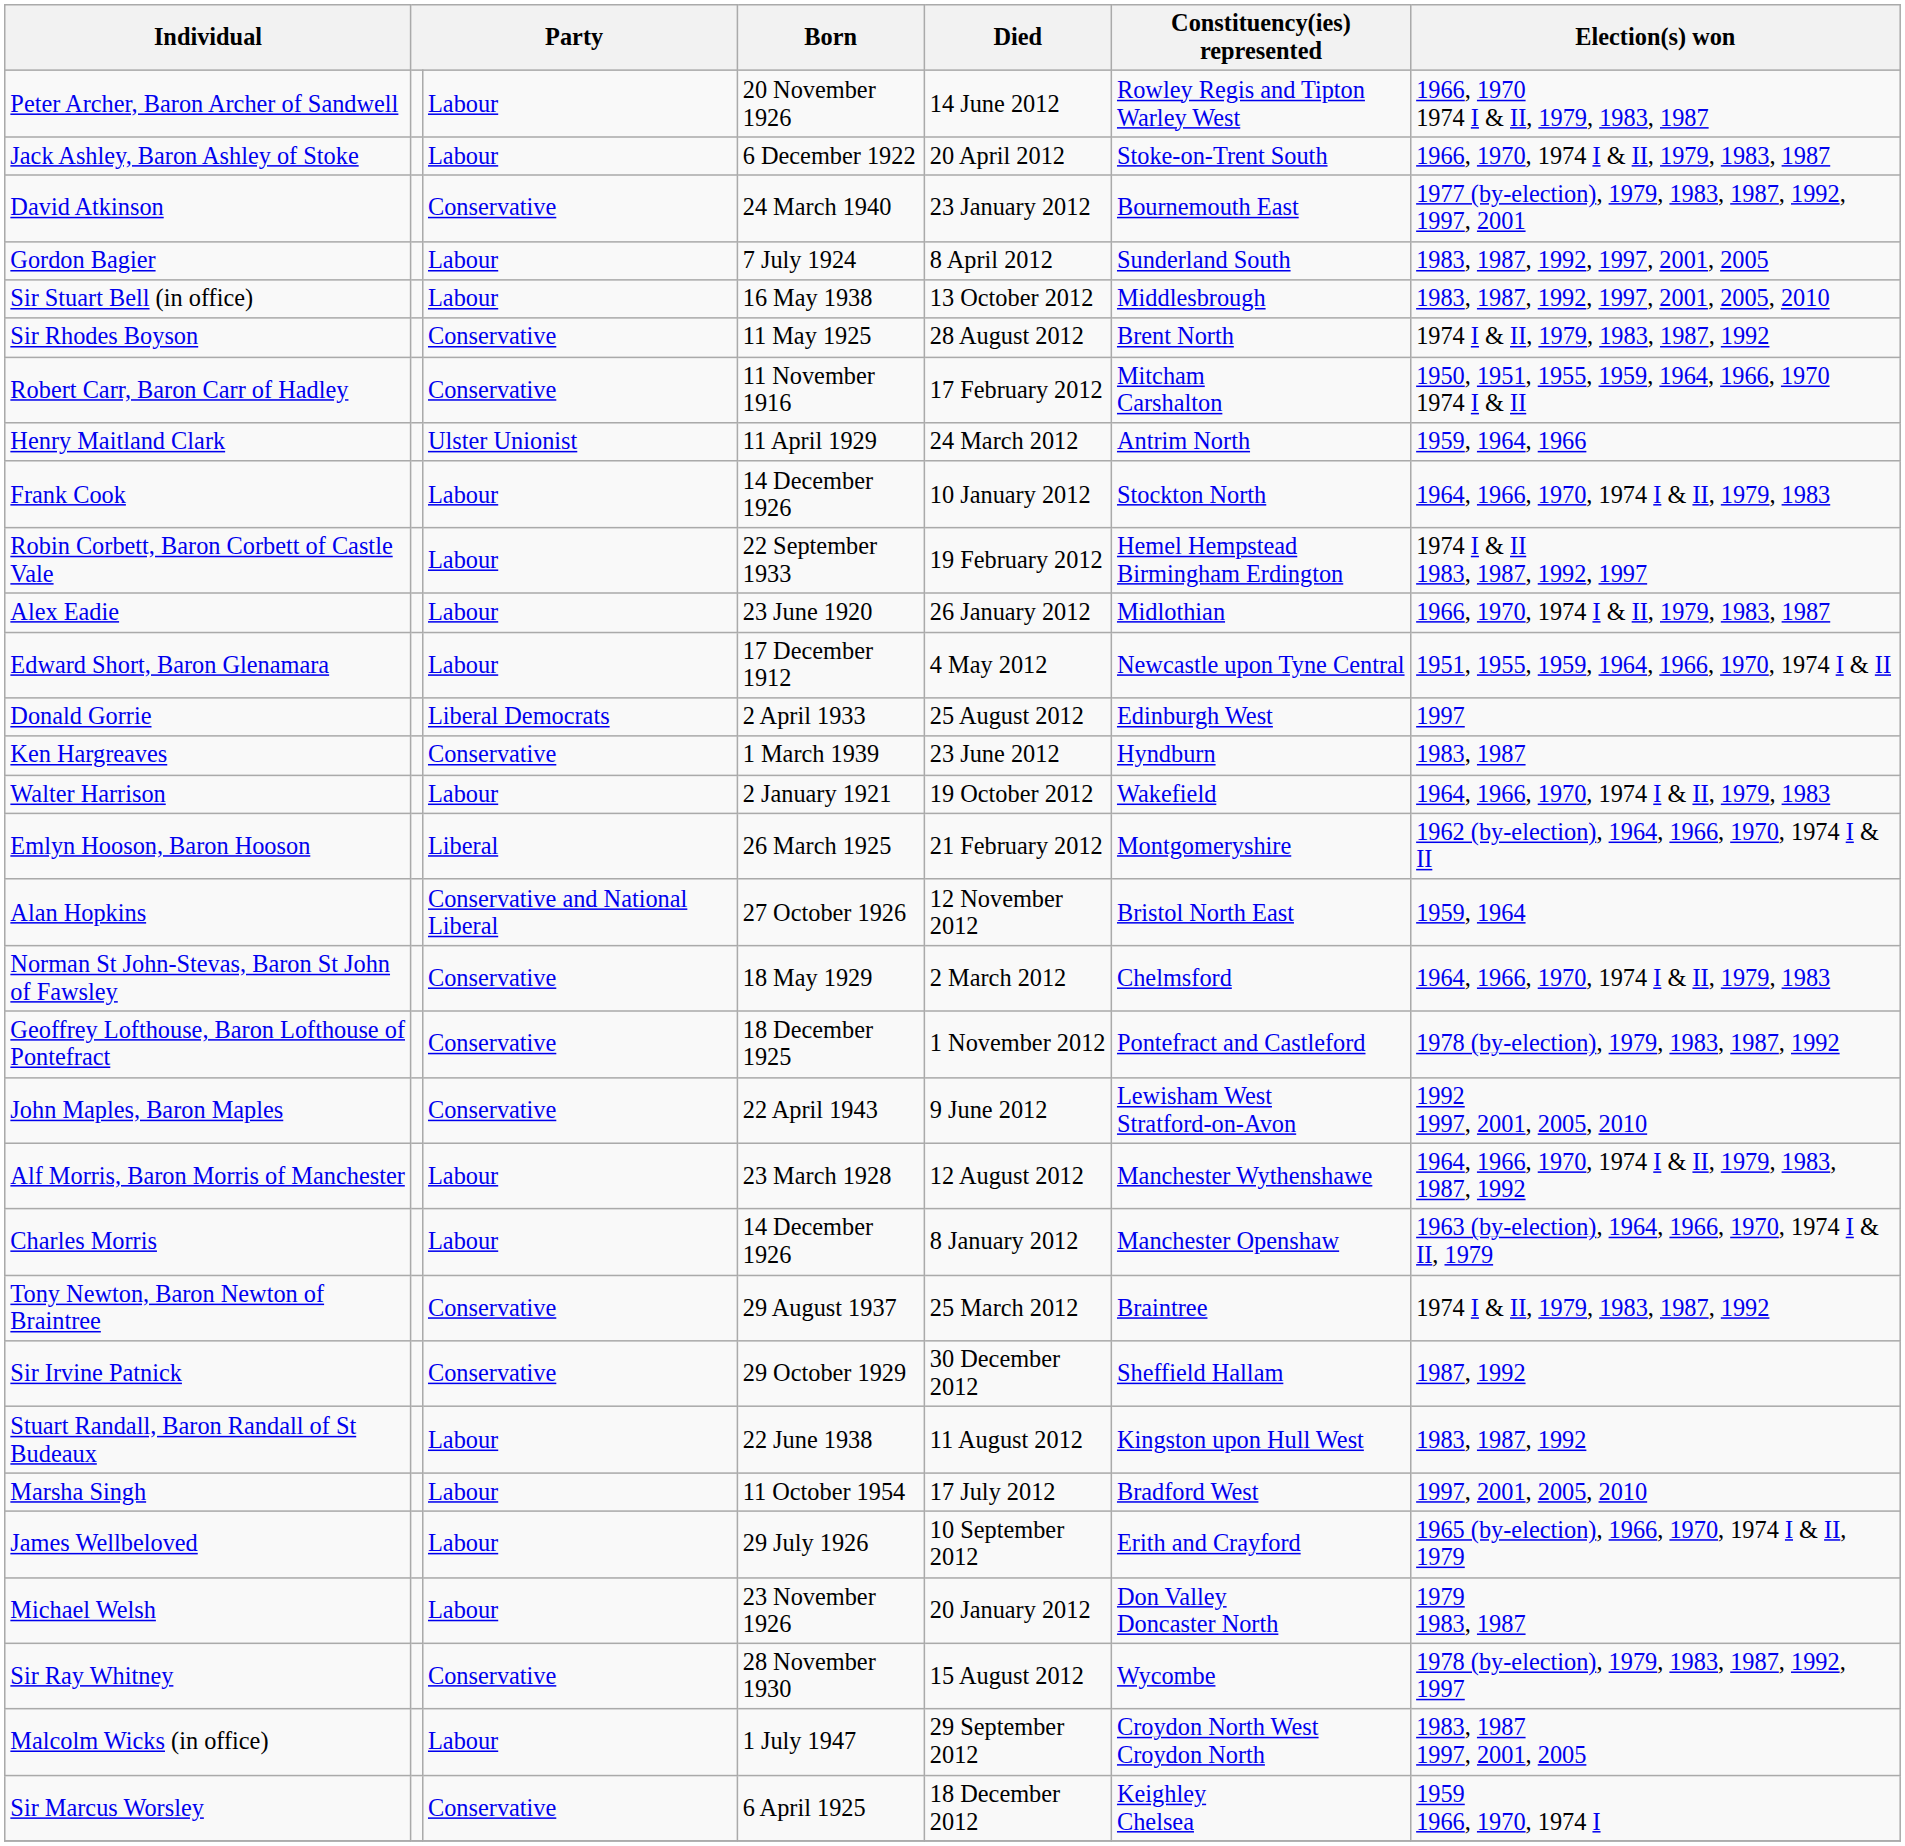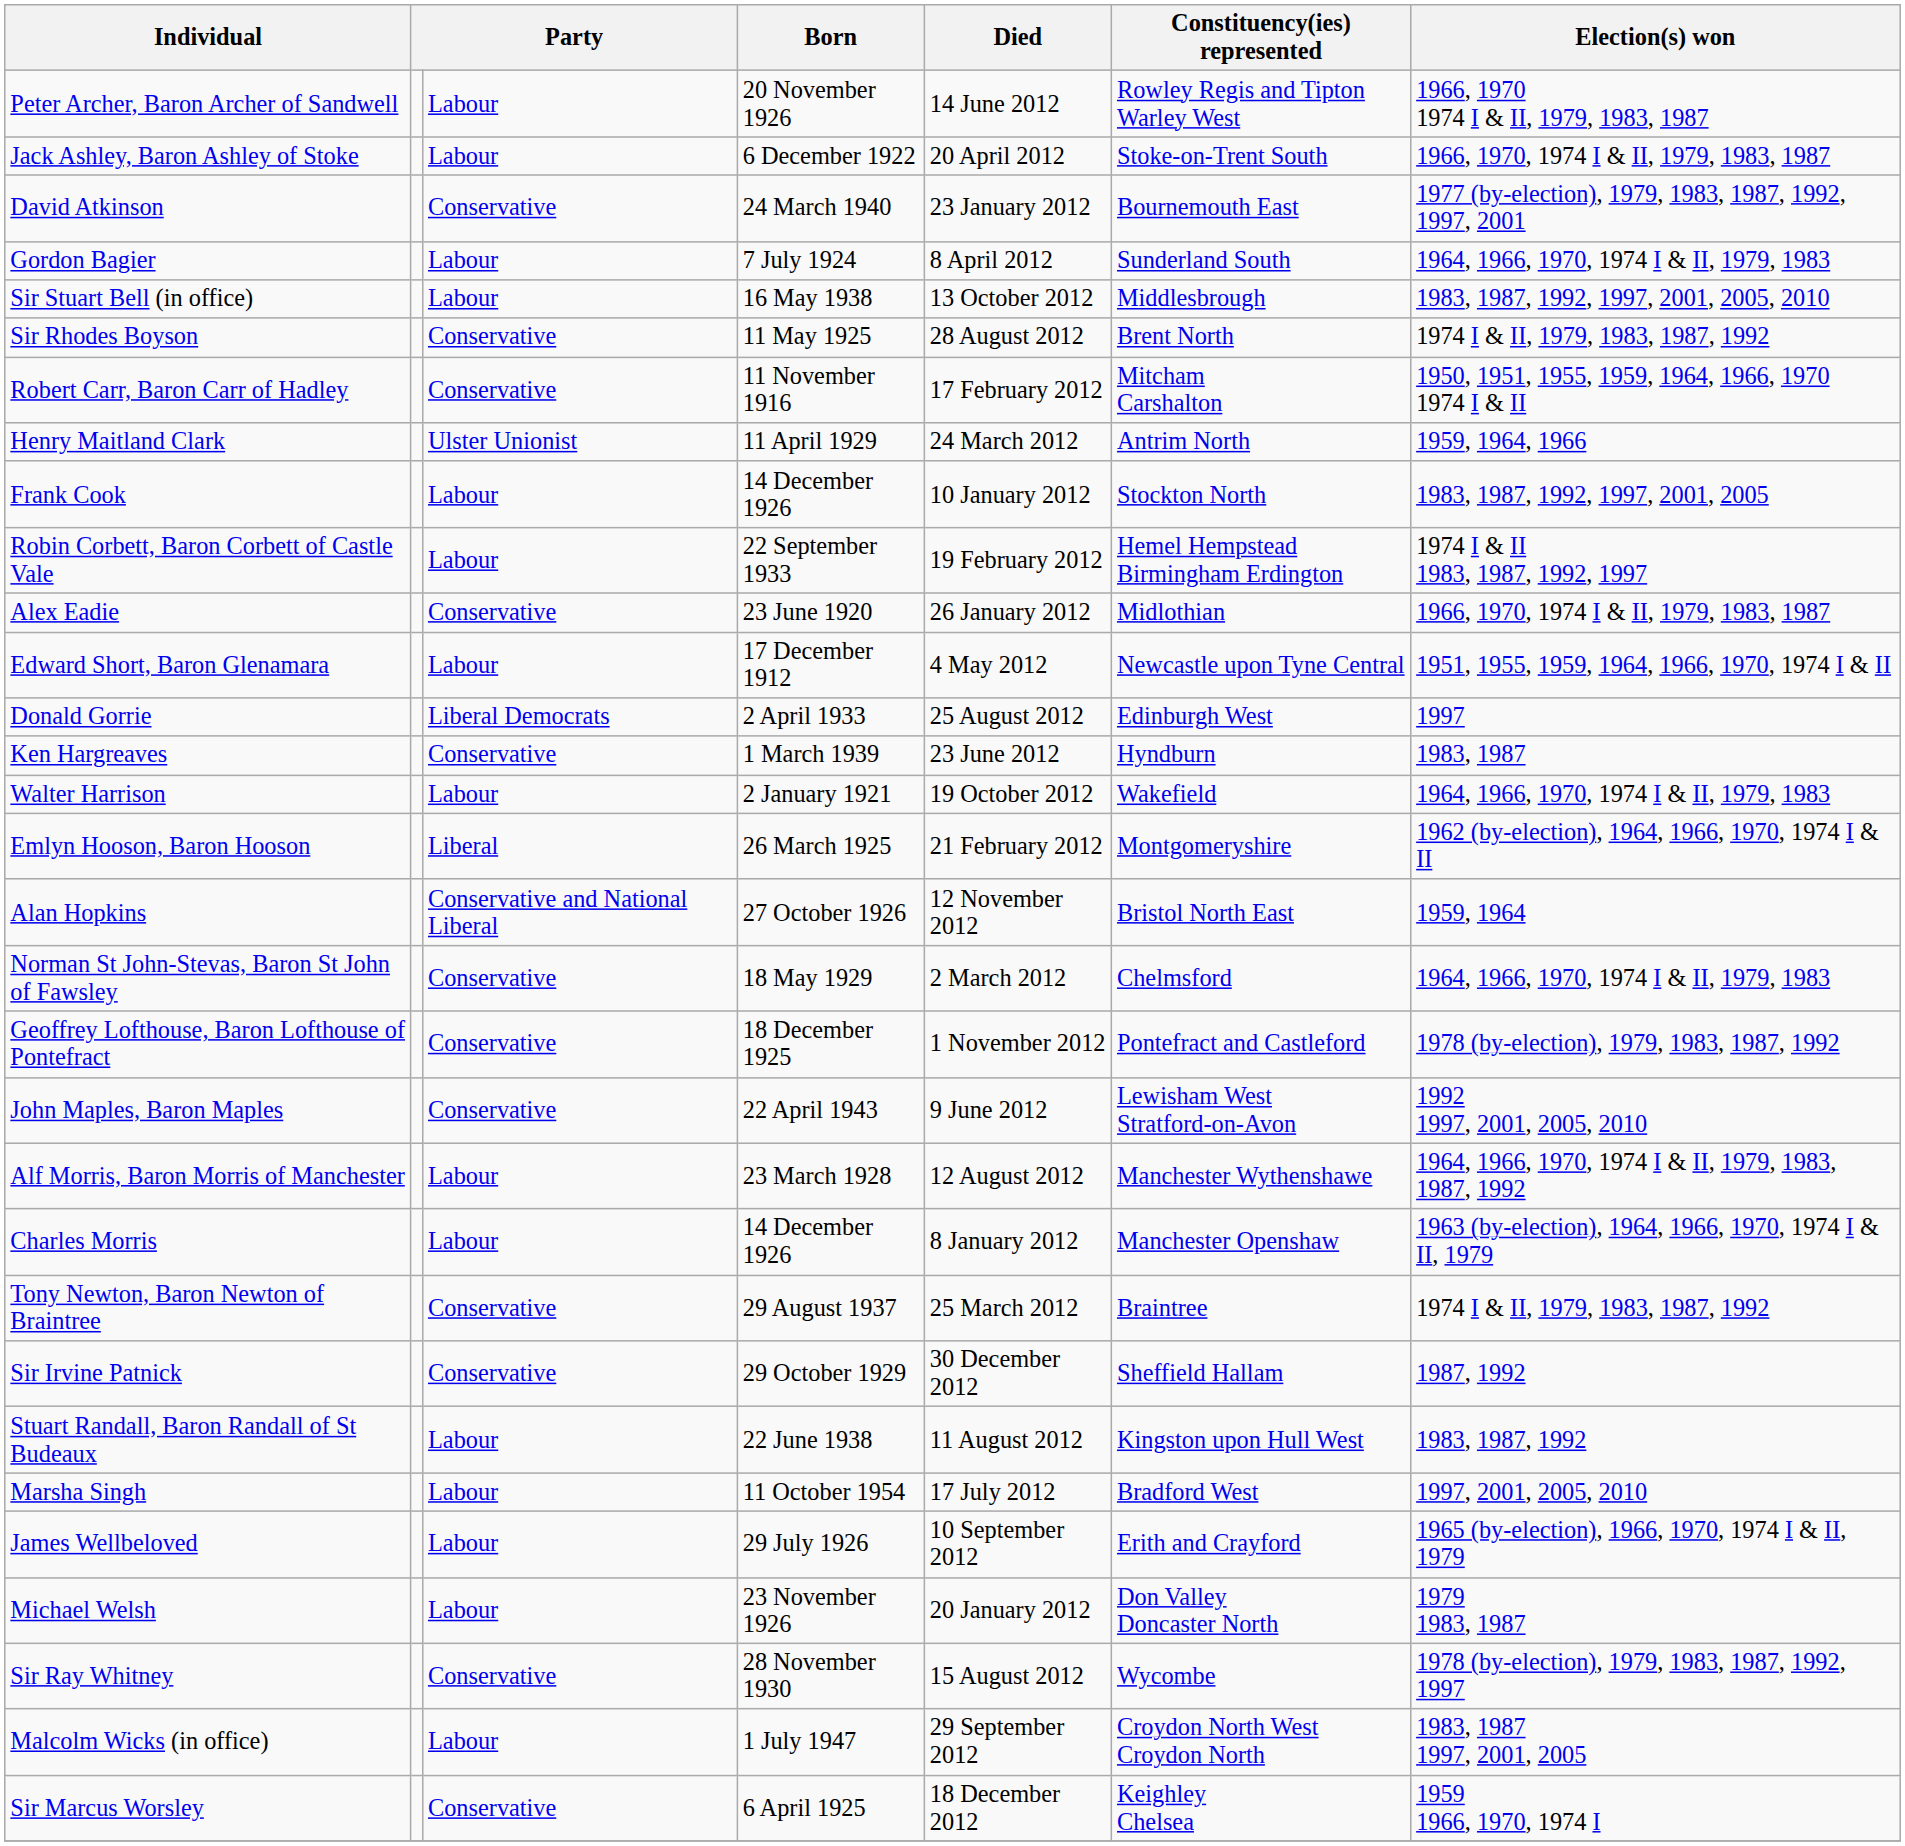(1592, 260) 1983, 1987, 1992, 1997, 2001, 2005 -> (1623, 260) 1964, 1966, 1970, 1974 I & II, 1979, 1983
(1623, 494) 1964, 1966, 1970, 1974 I & II, 1979, 1983 -> (1592, 494) 1983, 1987, 1992, 1997, 2001, 2005
(463, 612) Labour -> (492, 612) Conservative
